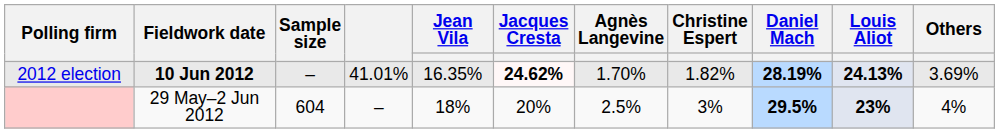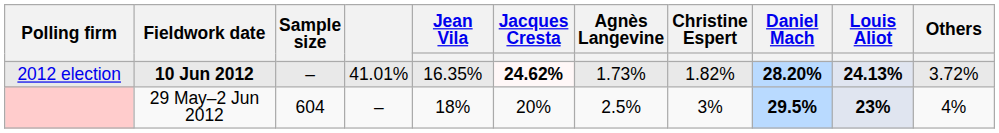(621, 74) 1.70% -> (621, 74) 1.73%
(792, 74) 28.19% -> (792, 74) 28.20%
(954, 74) 3.69% -> (954, 74) 3.72%
